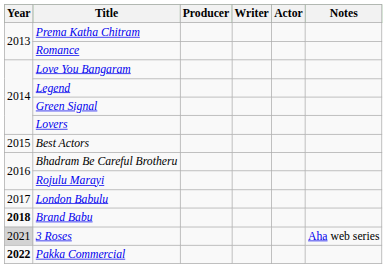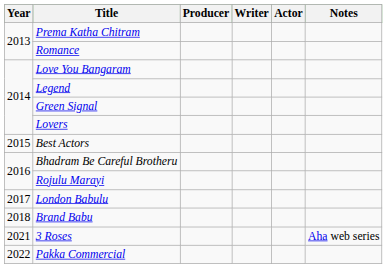(19, 217) bold -> (19, 217) normal
(19, 236) lightgrey background -> (19, 236) no background
(19, 254) bold -> (19, 254) normal
